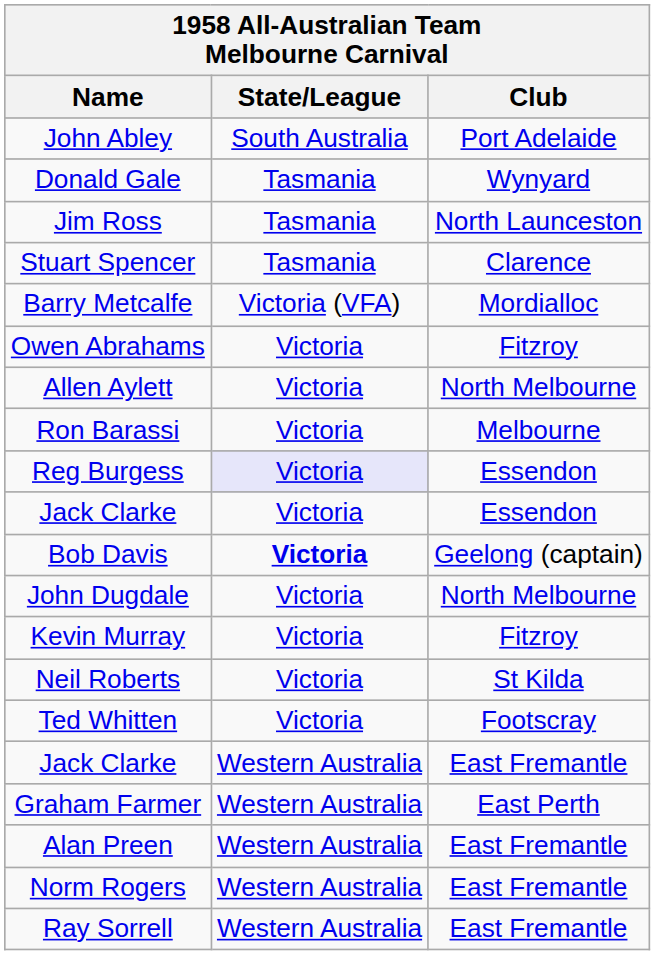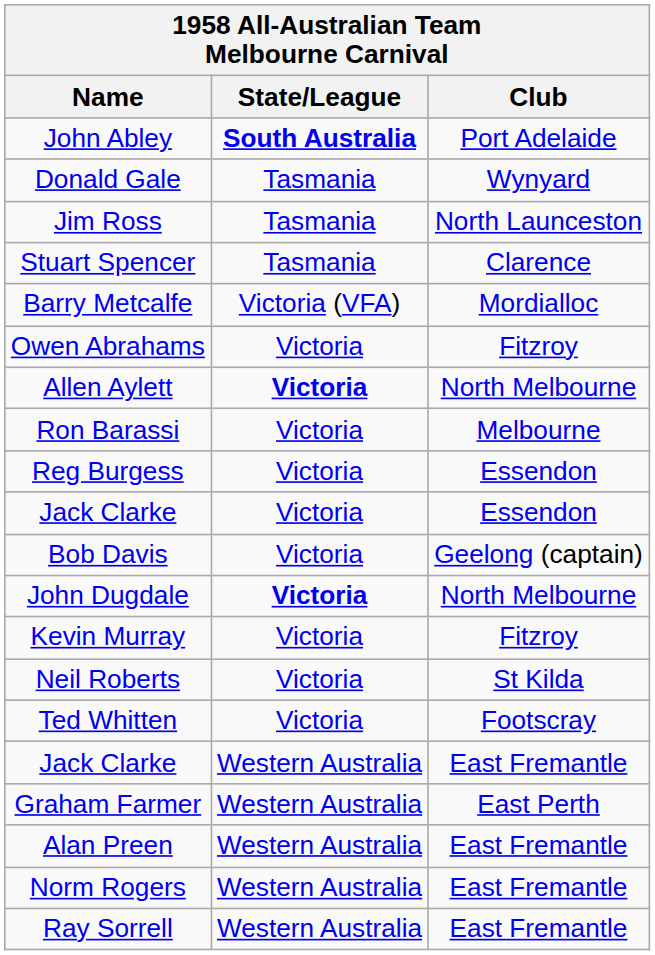(320, 138) normal -> (320, 138) bold
(320, 387) normal -> (320, 387) bold
(320, 470) lavender background -> (320, 470) no background
(320, 554) bold -> (320, 554) normal
(320, 595) normal -> (320, 595) bold
